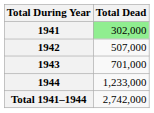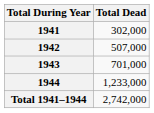(129, 30) lightgreen background -> (129, 30) no background
